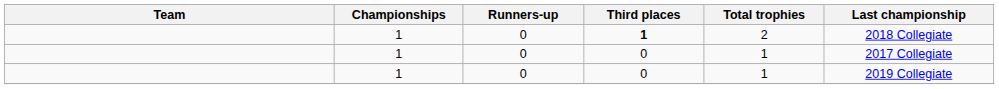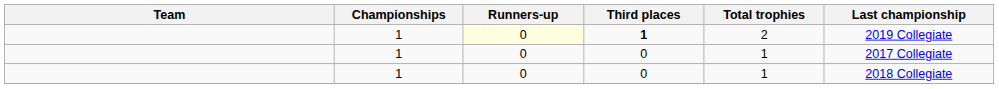(523, 35) no background -> (523, 35) lightyellow background
(909, 35) 2018 Collegiate -> (909, 35) 2019 Collegiate
(909, 74) 2019 Collegiate -> (909, 74) 2018 Collegiate
